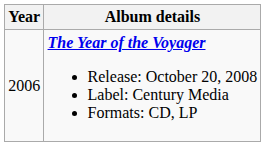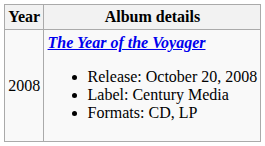(24, 85) 2006 -> (24, 85) 2008
